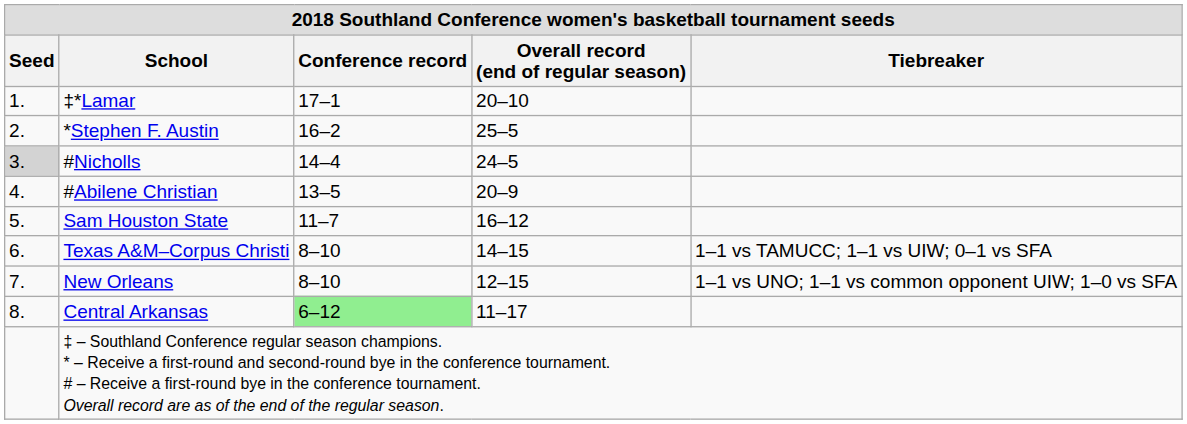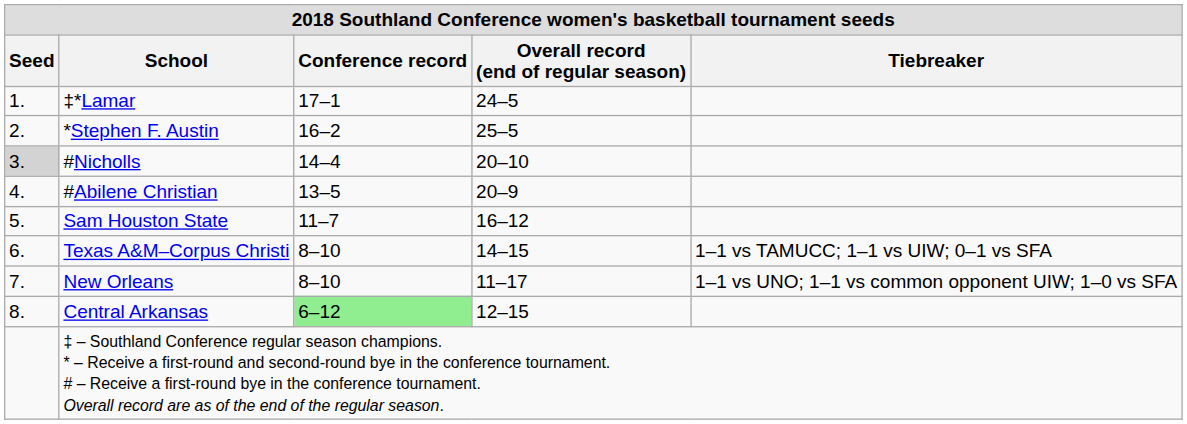(503, 101) 20–10 -> (497, 101) 24–5
(497, 161) 24–5 -> (503, 161) 20–10
(503, 281) 12–15 -> (502, 281) 11–17
(502, 311) 11–17 -> (503, 311) 12–15
